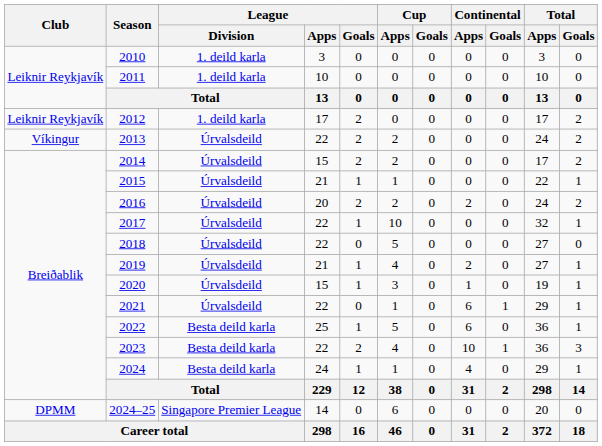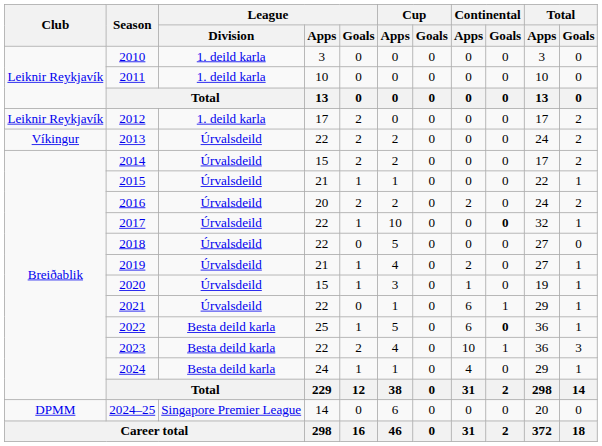(505, 222) normal -> (505, 222) bold
(505, 327) normal -> (505, 327) bold
